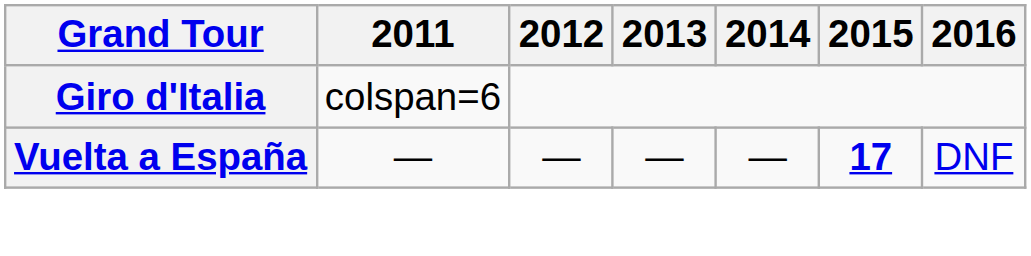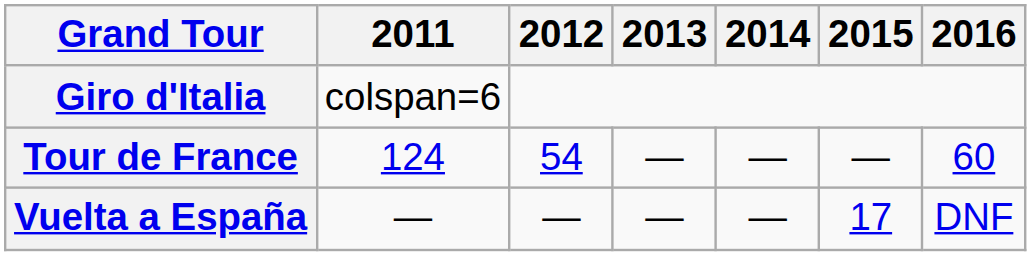+ row: (161, 156)
(871, 156) bold -> (871, 217) normal
